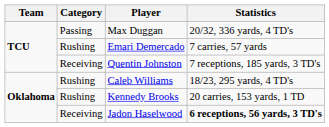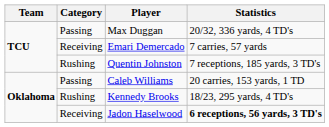(77, 46) Rushing -> (81, 46) Receiving
(81, 63) Receiving -> (77, 63) Rushing
(77, 80) Rushing -> (76, 80) Passing
(241, 80) 18/23, 295 yards, 4 TD's -> (247, 80) 20 carries, 153 yards, 1 TD
(247, 97) 20 carries, 153 yards, 1 TD -> (241, 97) 18/23, 295 yards, 4 TD's
